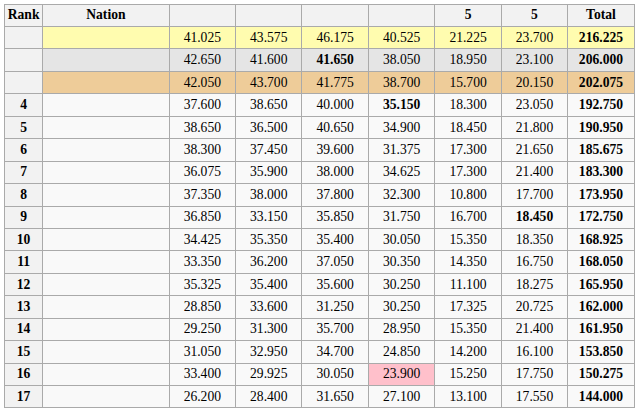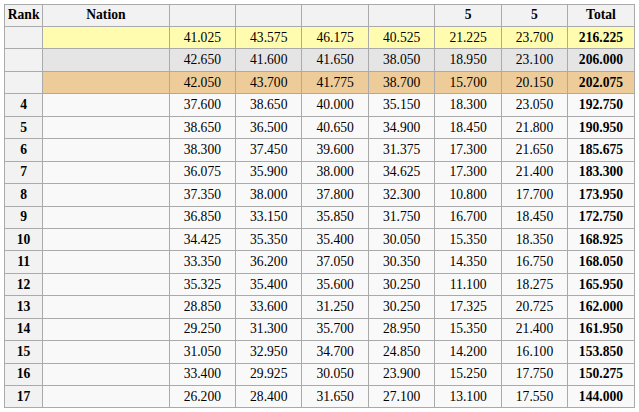(335, 60) bold -> (335, 60) normal
(402, 105) bold -> (402, 105) normal
(535, 217) bold -> (535, 217) normal
(402, 374) pink background -> (402, 374) no background
